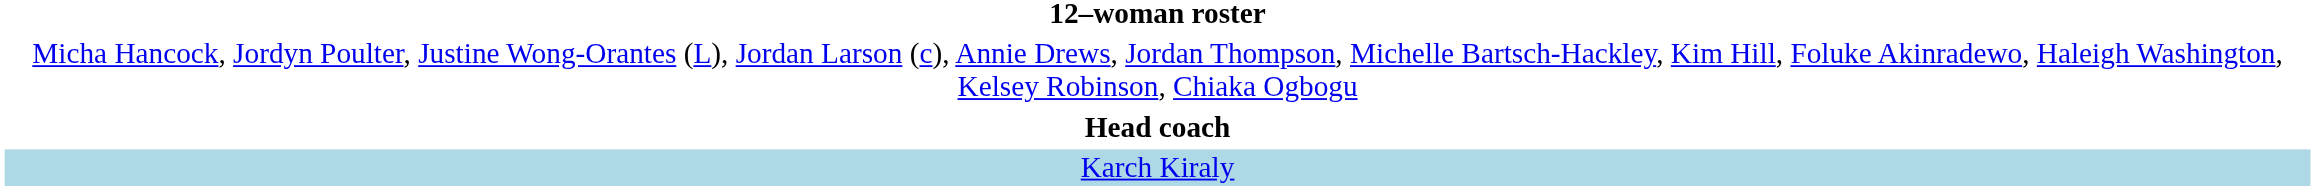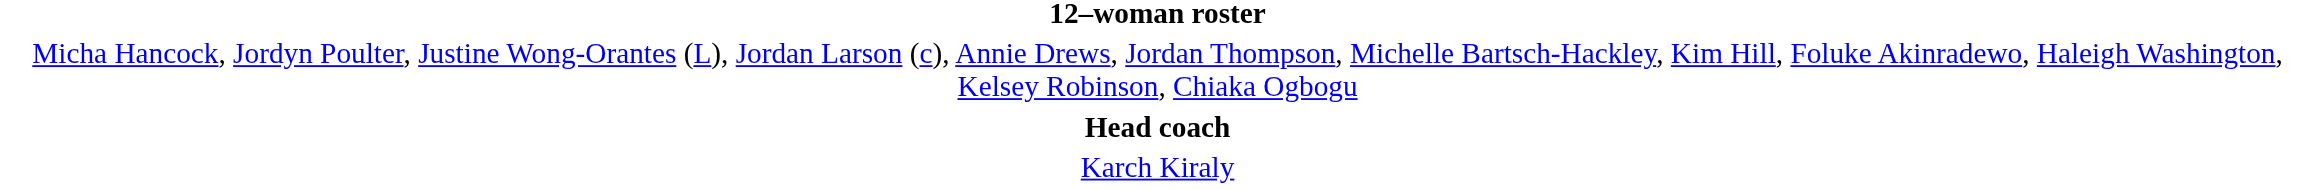(1158, 167) lightblue background -> (1158, 167) no background
